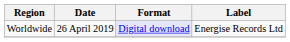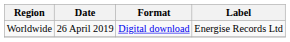(154, 28) lavender background -> (154, 28) no background
